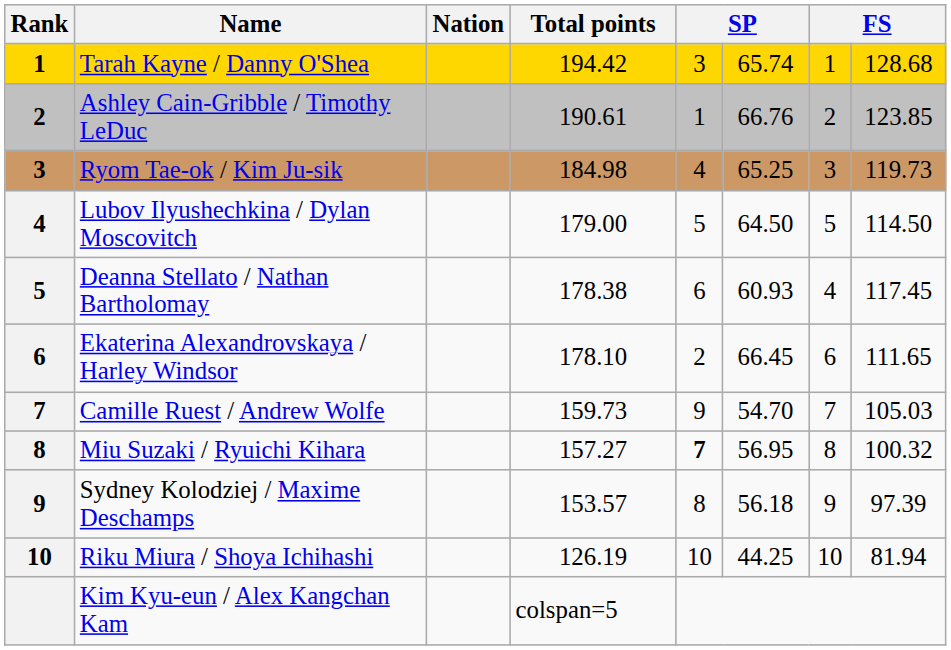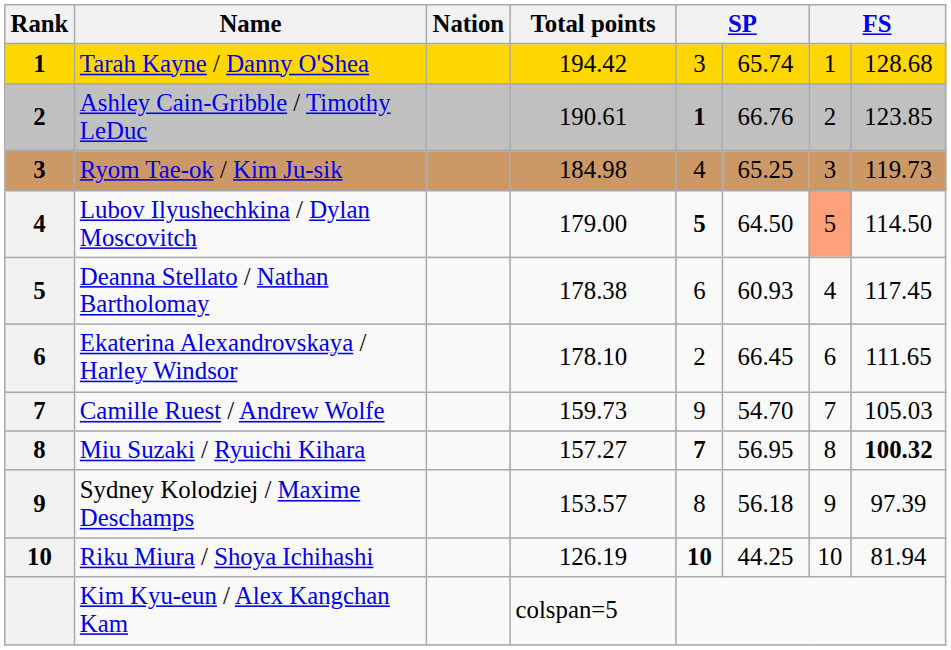(699, 116) normal -> (699, 116) bold
(699, 223) normal -> (699, 223) bold
(830, 223) no background -> (830, 223) lightsalmon background
(898, 450) normal -> (898, 450) bold
(699, 556) normal -> (699, 556) bold
